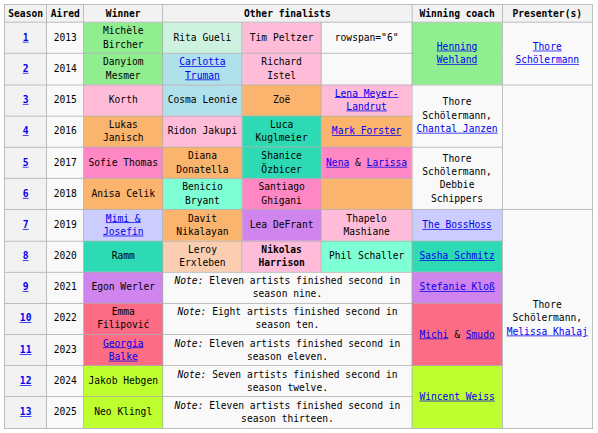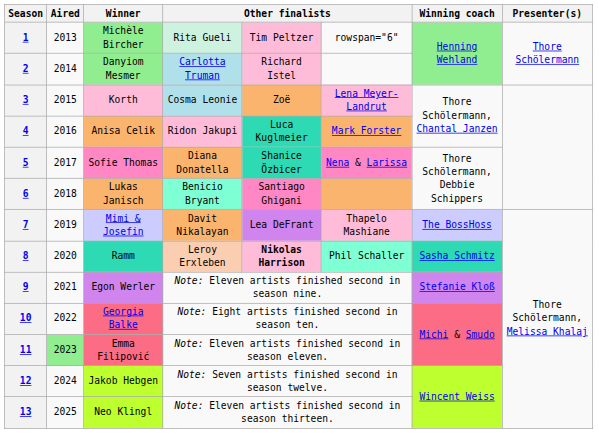(123, 131) Lukas Janisch -> (123, 131) Anisa Celik
(123, 194) Anisa Celik -> (123, 194) Lukas Janisch
(123, 318) Emma Filipović -> (123, 318) Georgia Balke
(65, 350) no background -> (65, 350) lightgreen background
(123, 350) Georgia Balke -> (123, 350) Emma Filipović
